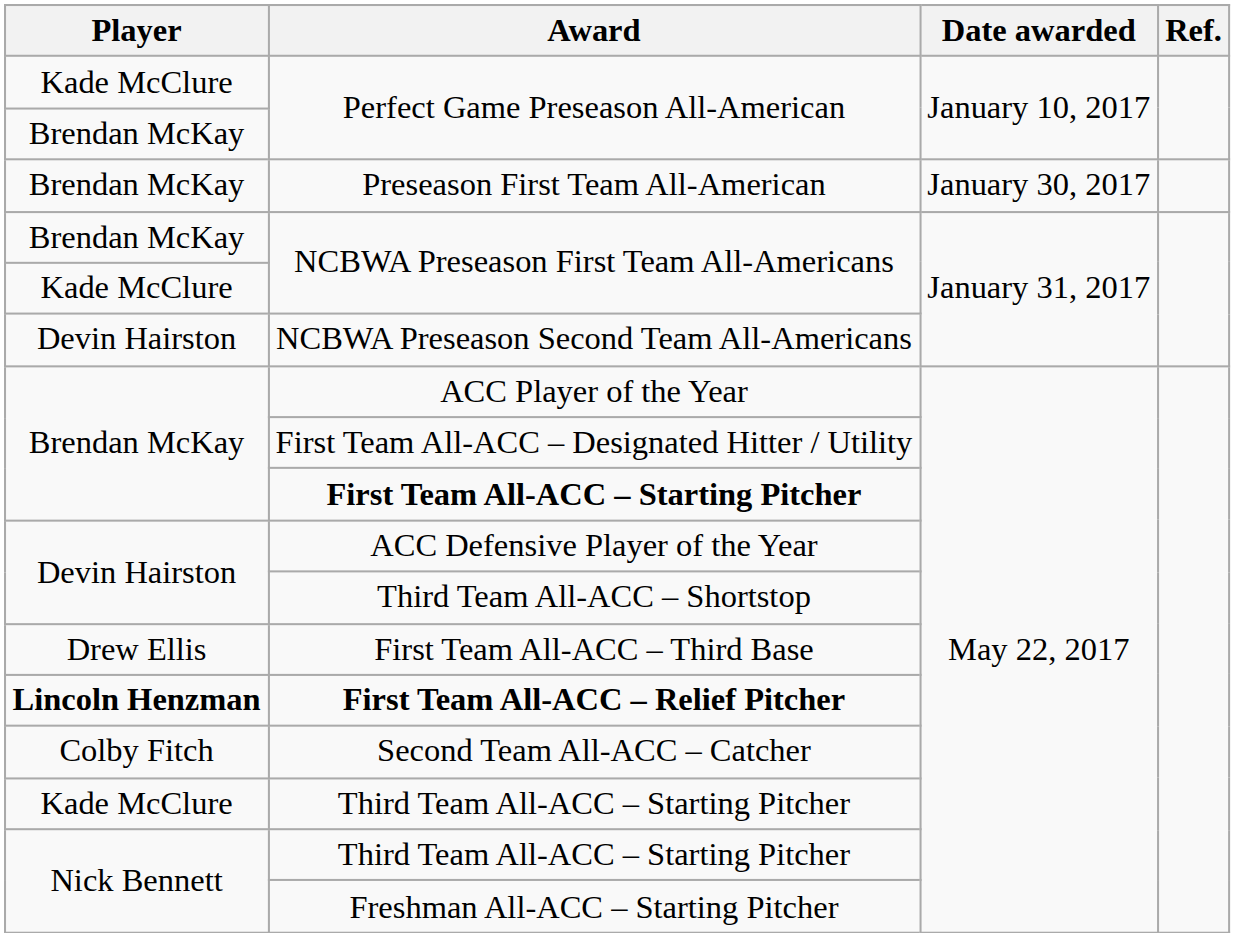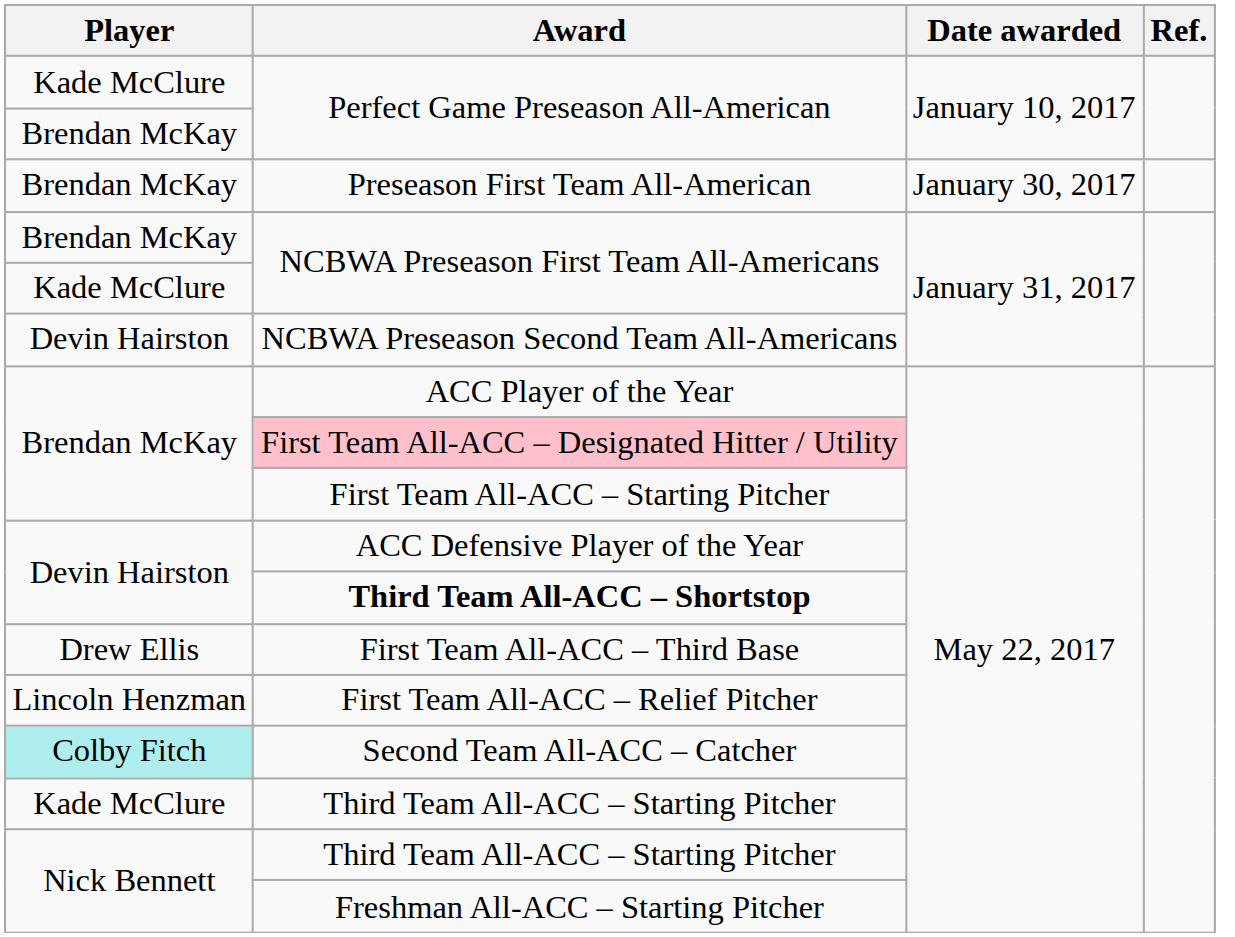(594, 442) no background -> (579, 442) pink background
(594, 493) bold -> (579, 493) normal
(594, 596) normal -> (579, 596) bold
(137, 699) bold -> (129, 699) normal
(594, 699) bold -> (579, 699) normal
(137, 751) no background -> (129, 751) paleturquoise background
